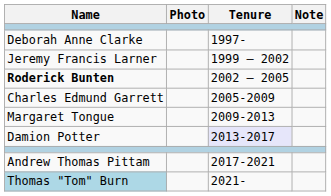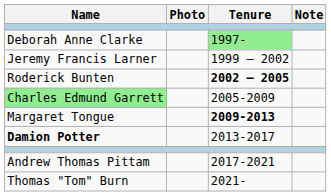(229, 40) no background -> (229, 40) lightgreen background
(61, 78) bold -> (61, 78) normal
(250, 78) normal -> (250, 78) bold
(86, 98) no background -> (86, 98) lightgreen background
(243, 117) normal -> (243, 117) bold
(54, 136) normal -> (54, 136) bold
(243, 136) lavender background -> (243, 136) no background
(68, 181) lightblue background -> (68, 181) no background
